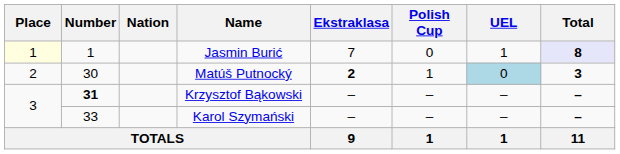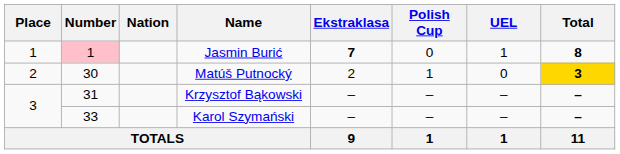(33, 52) lightyellow background -> (33, 52) no background
(91, 52) no background -> (91, 52) pink background
(351, 52) normal -> (351, 52) bold
(578, 52) lavender background -> (578, 52) no background
(351, 73) bold -> (351, 73) normal
(504, 73) lightblue background -> (504, 73) no background
(578, 73) no background -> (578, 73) gold background
(91, 95) bold -> (91, 95) normal
